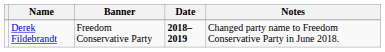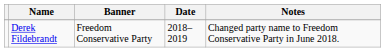(180, 33) bold -> (180, 33) normal
